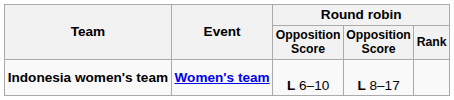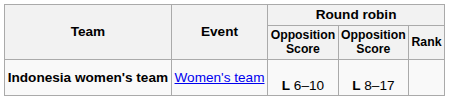(222, 78) bold -> (220, 78) normal
